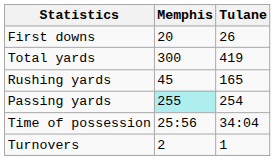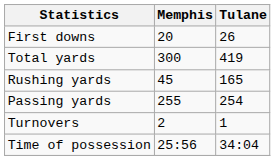(169, 102) paleturquoise background -> (169, 102) no background
rows swapped: (43, 145) <-> (79, 123)
